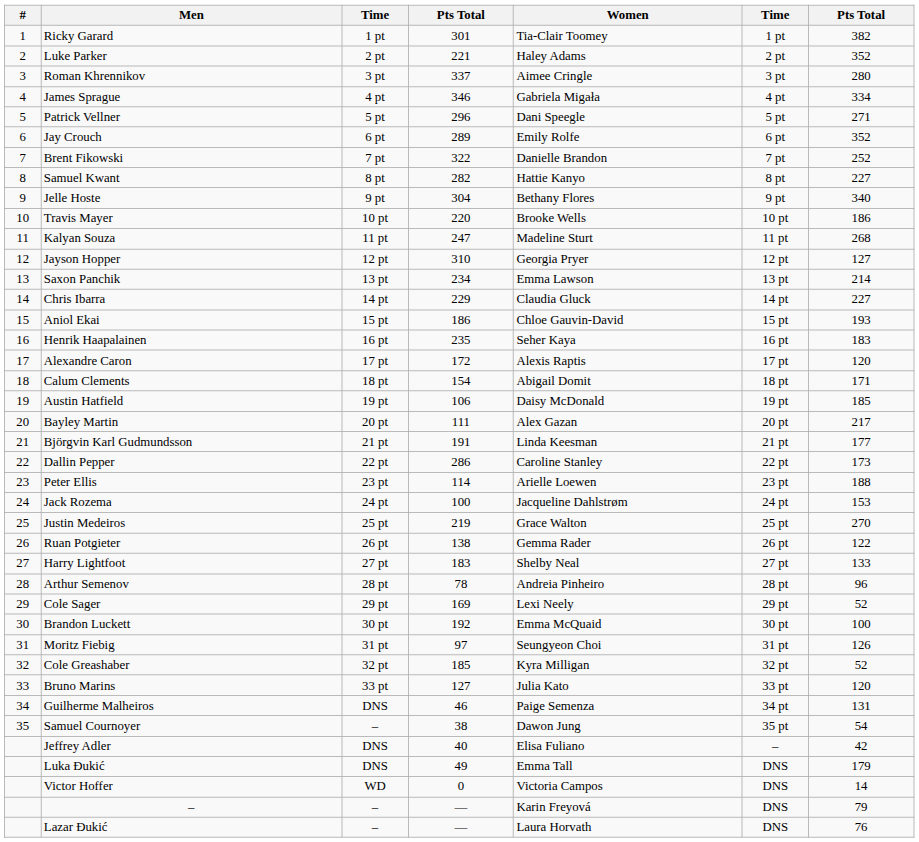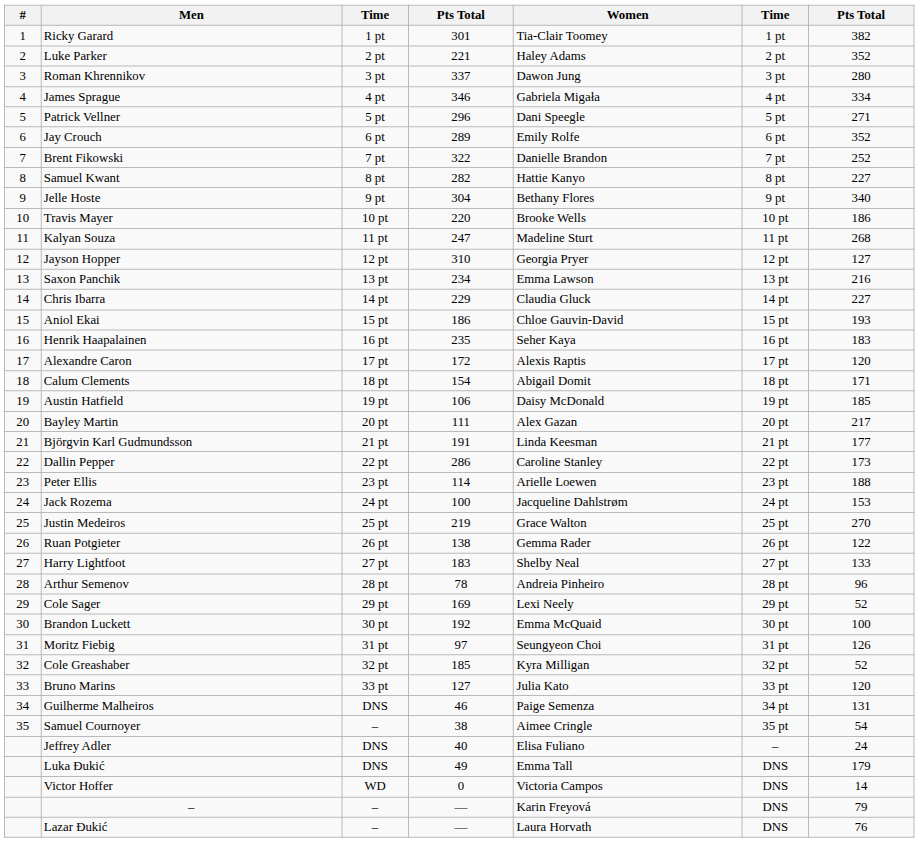(554, 76) Aimee Cringle -> (549, 76) Dawon Jung
(861, 279) 214 -> (861, 279) 216
(549, 725) Dawon Jung -> (554, 725) Aimee Cringle
(861, 746) 42 -> (861, 746) 24
